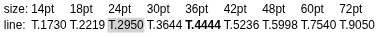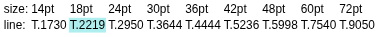(87, 25) no background -> (87, 25) paleturquoise background
(126, 25) lightgrey background -> (126, 25) no background
(203, 25) bold -> (203, 25) normal
